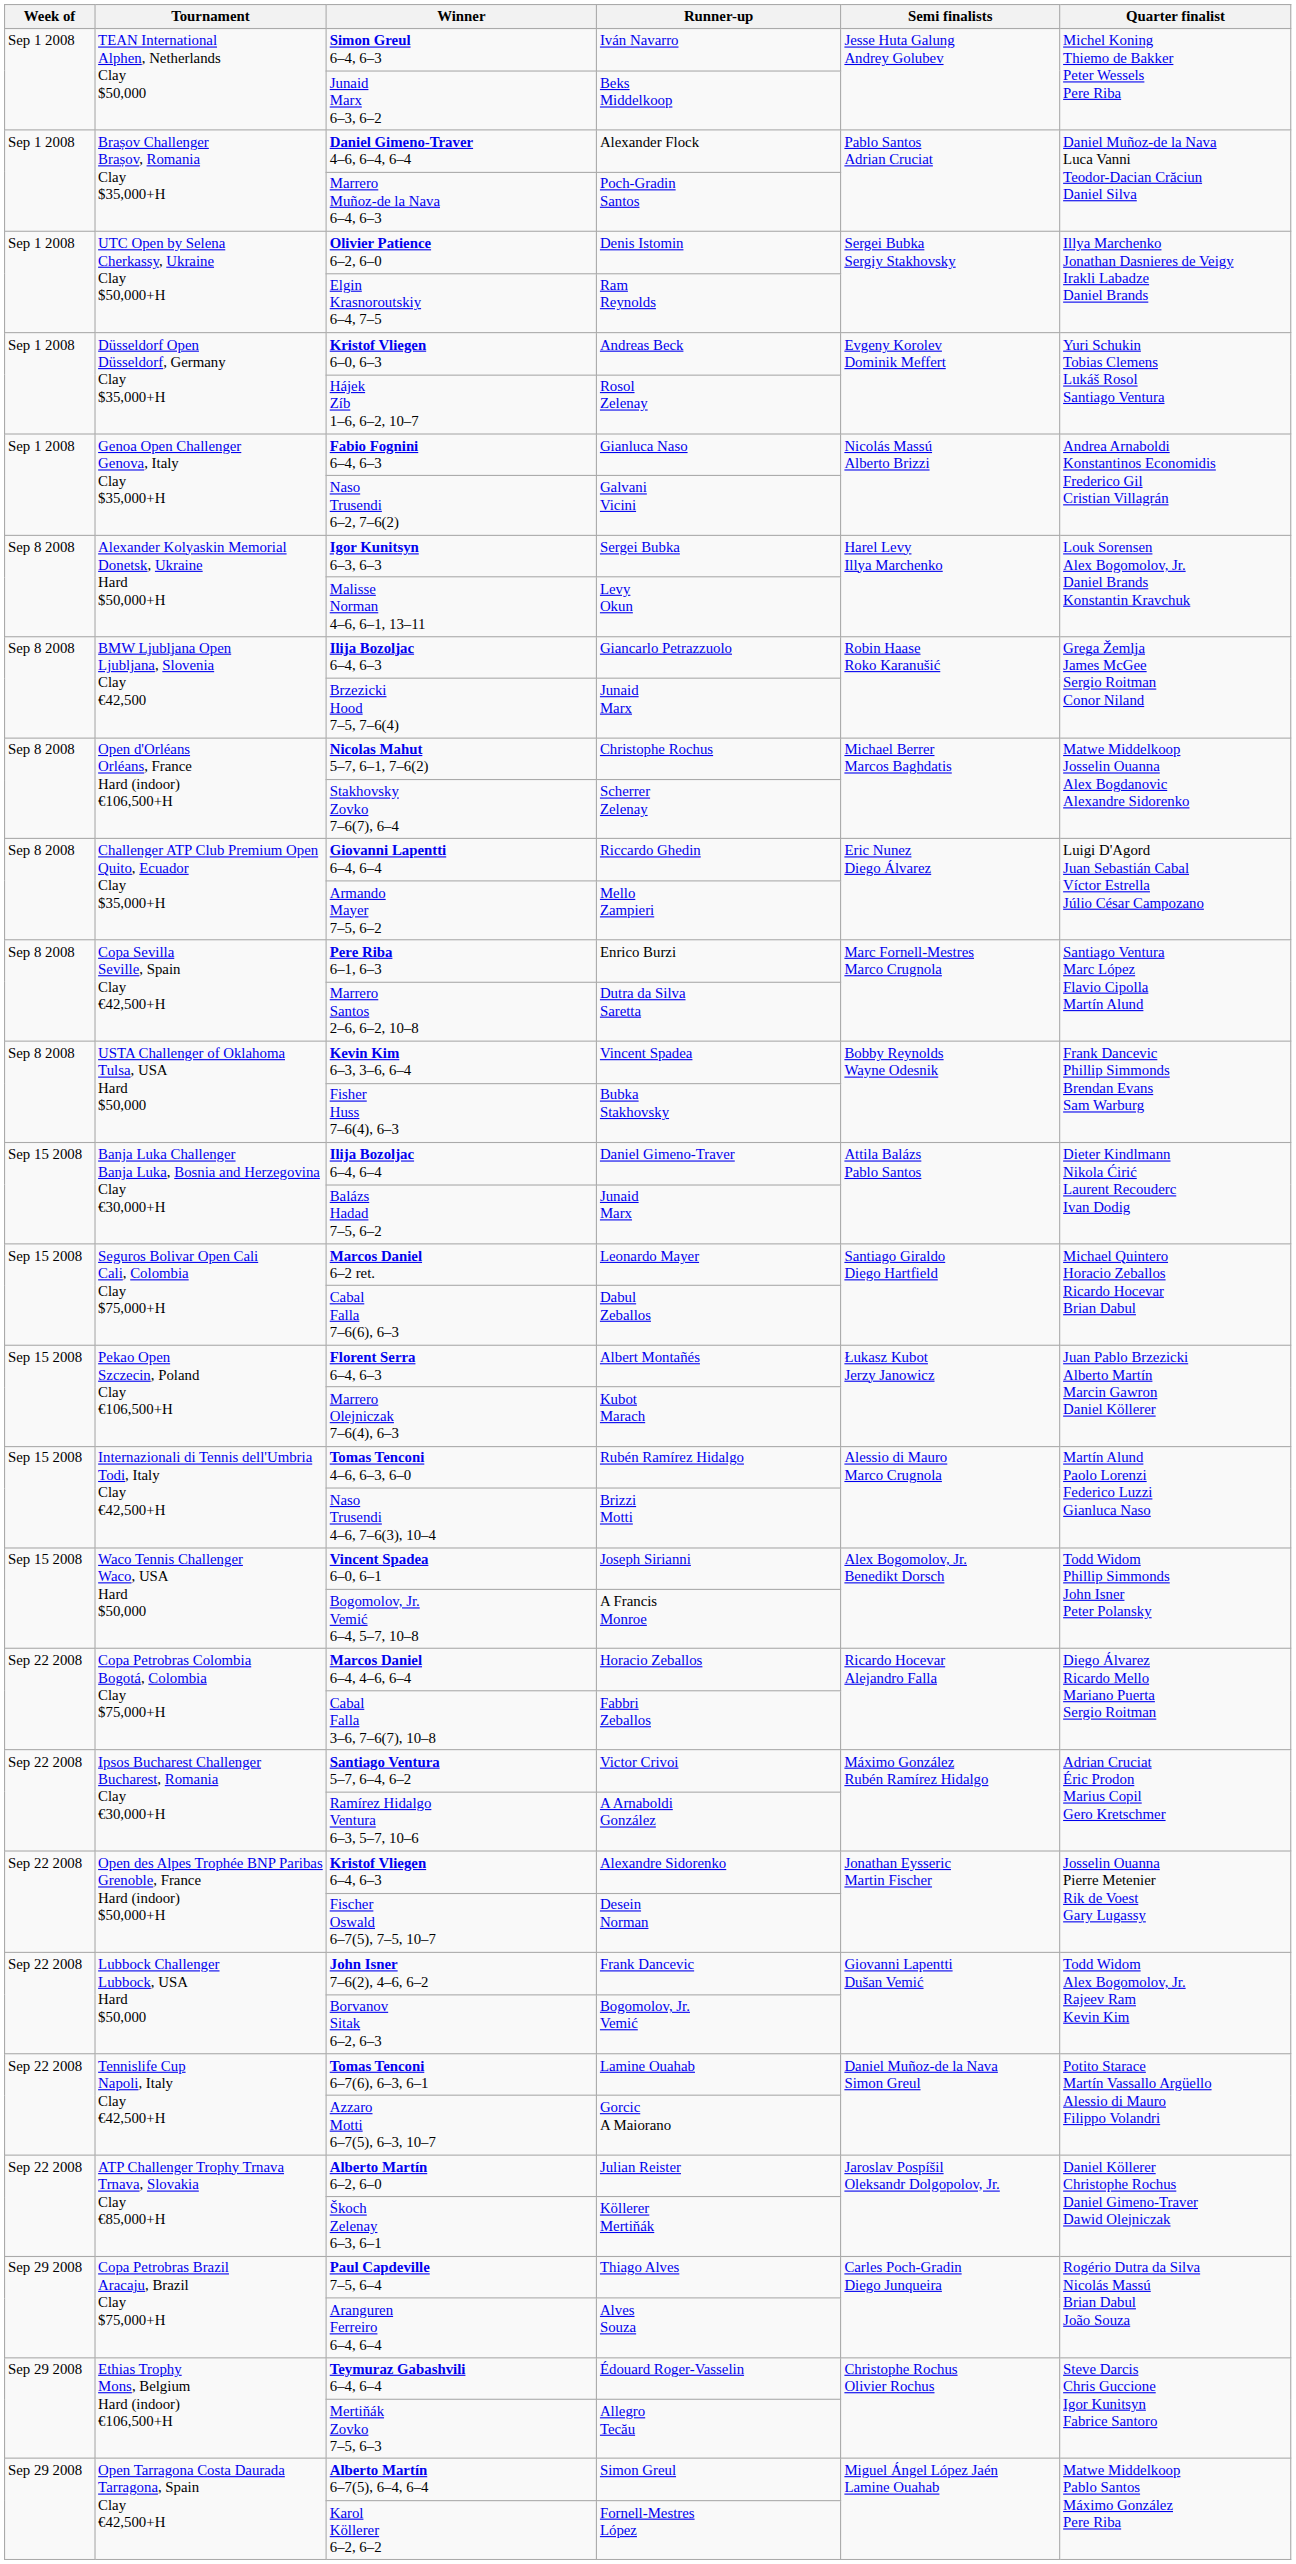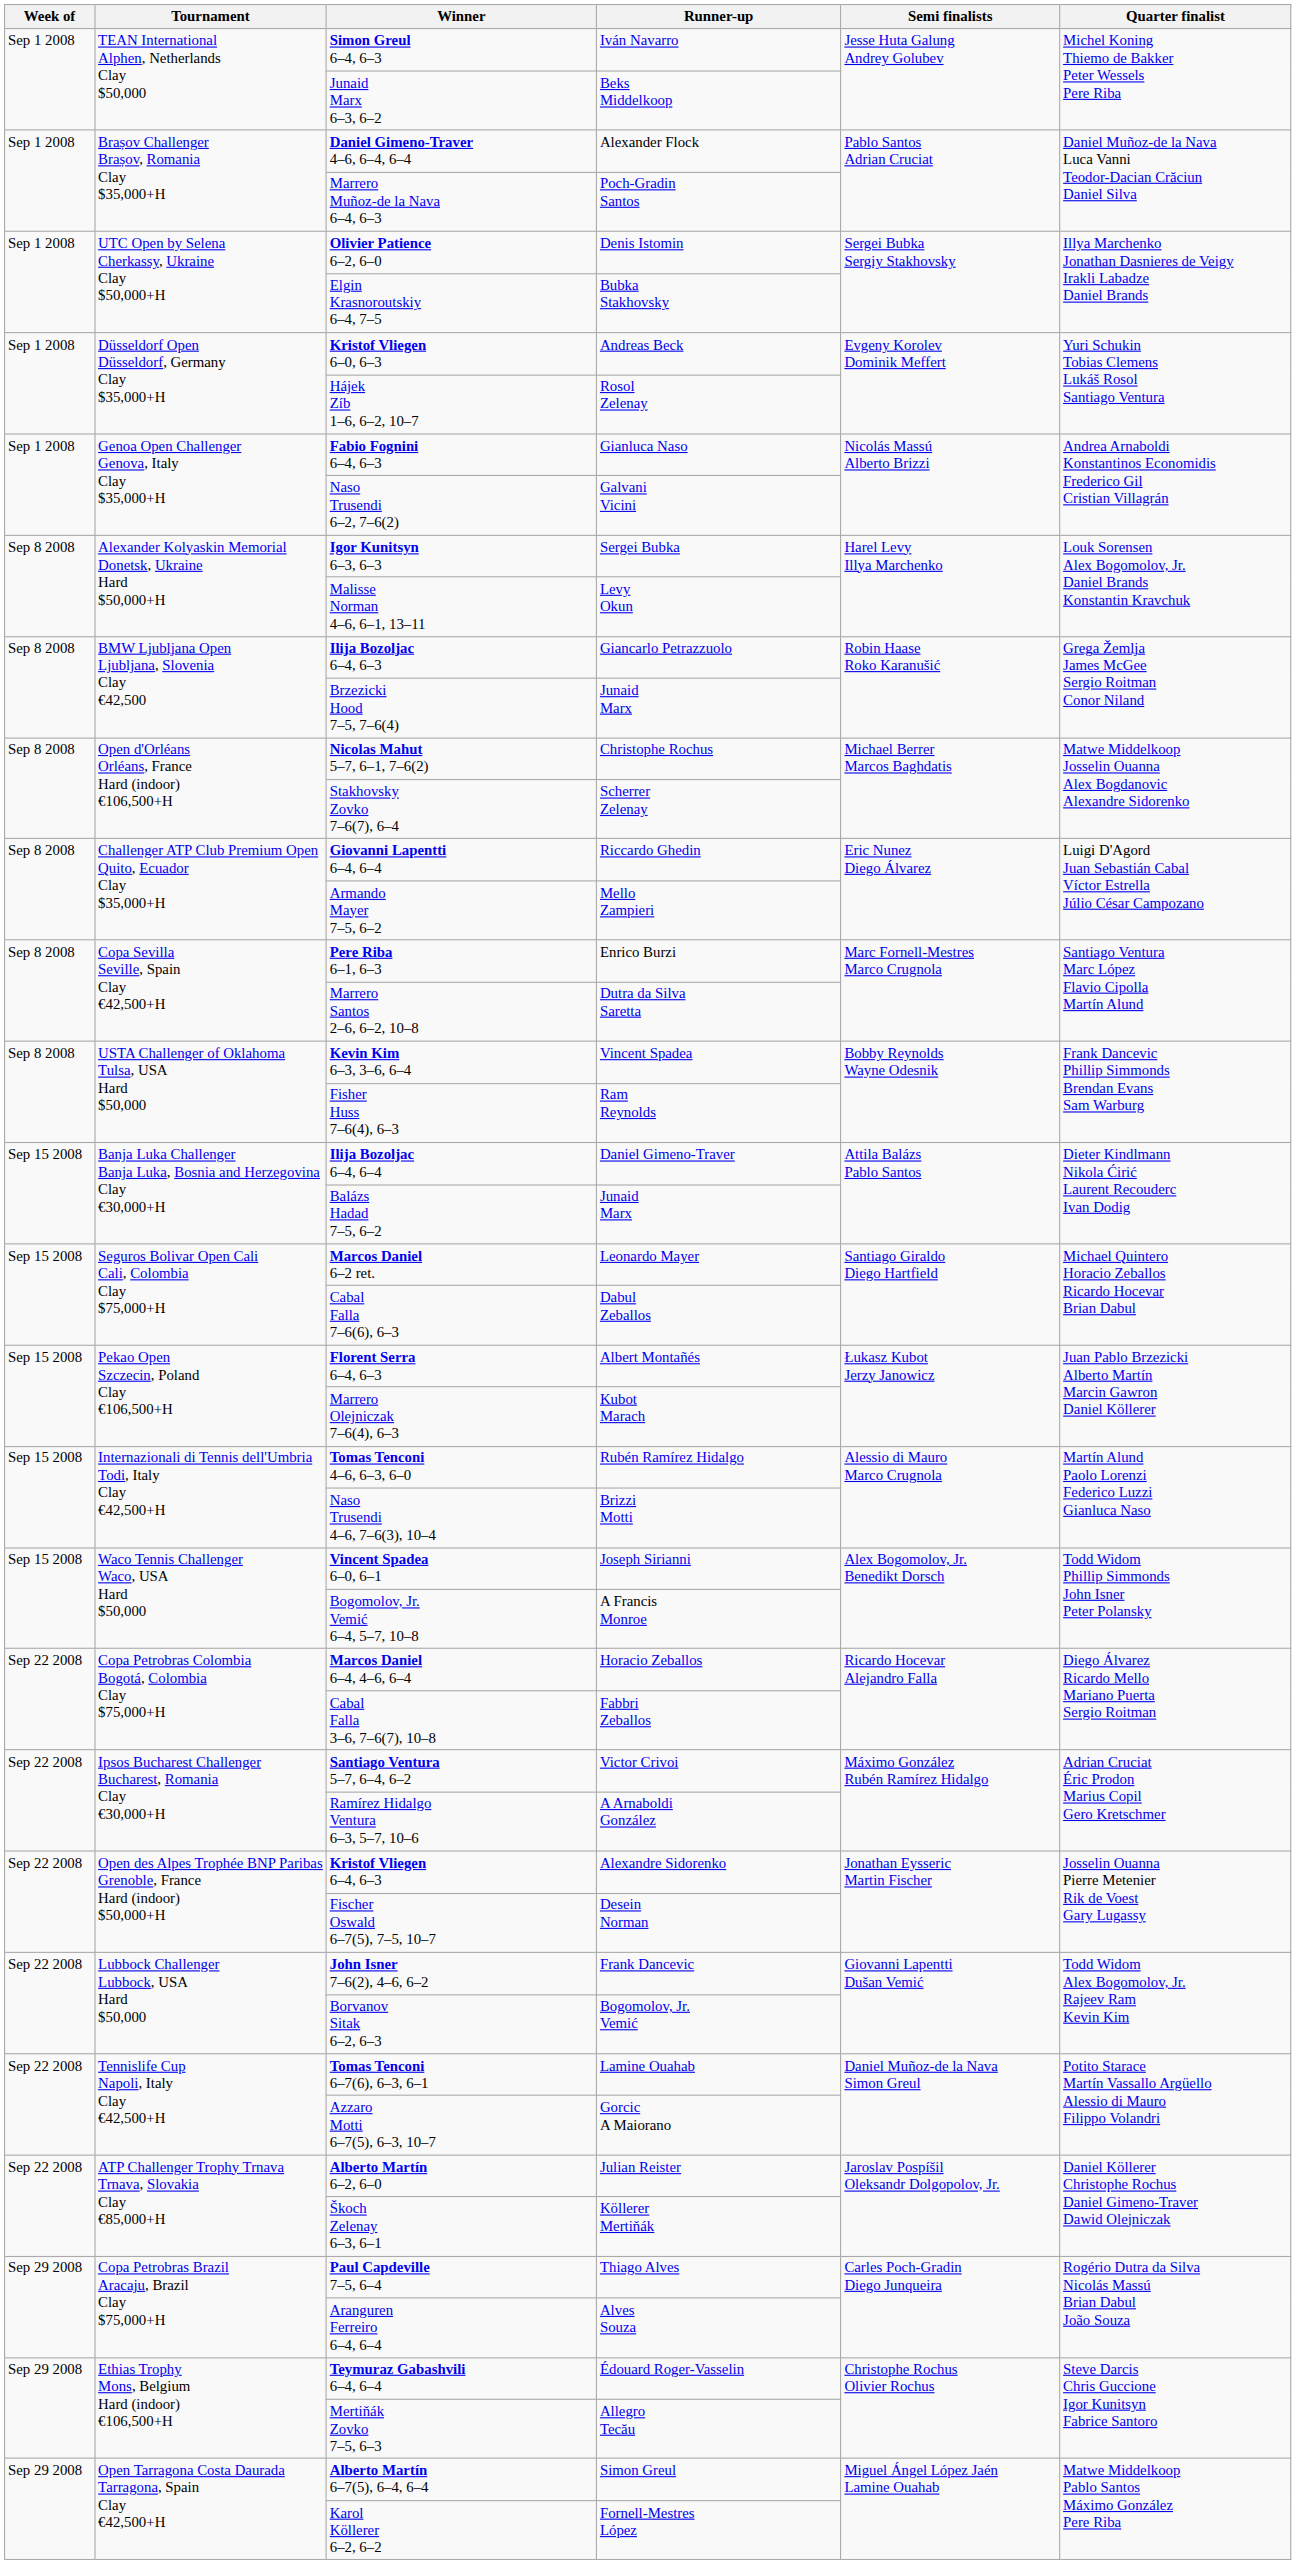(628, 293) Ram Reynolds -> (635, 293) Bubka Stakhovsky
(635, 1103) Bubka Stakhovsky -> (628, 1103) Ram Reynolds
